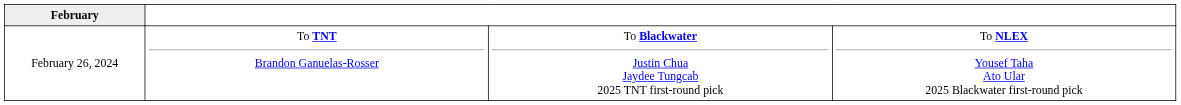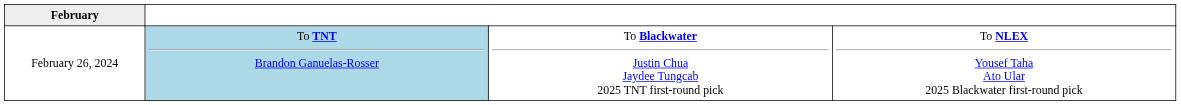(317, 50) no background -> (317, 50) lightblue background
